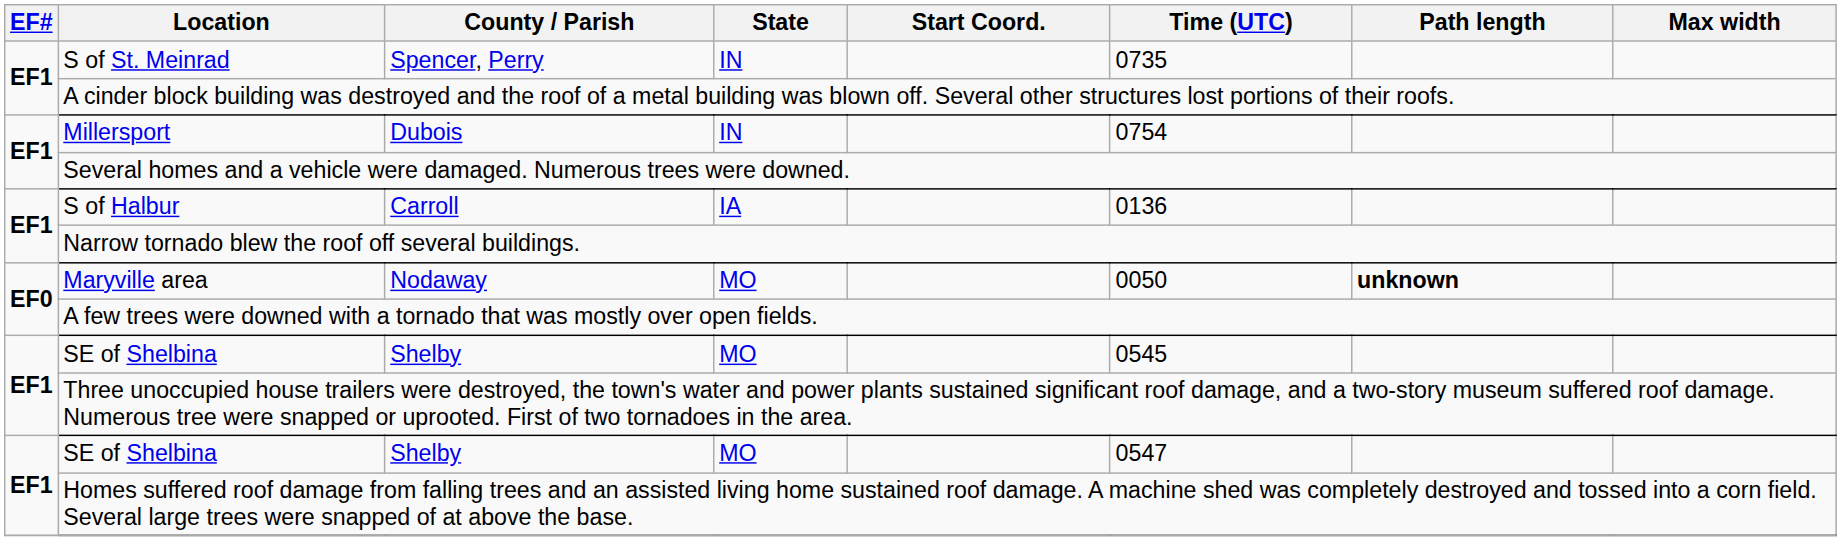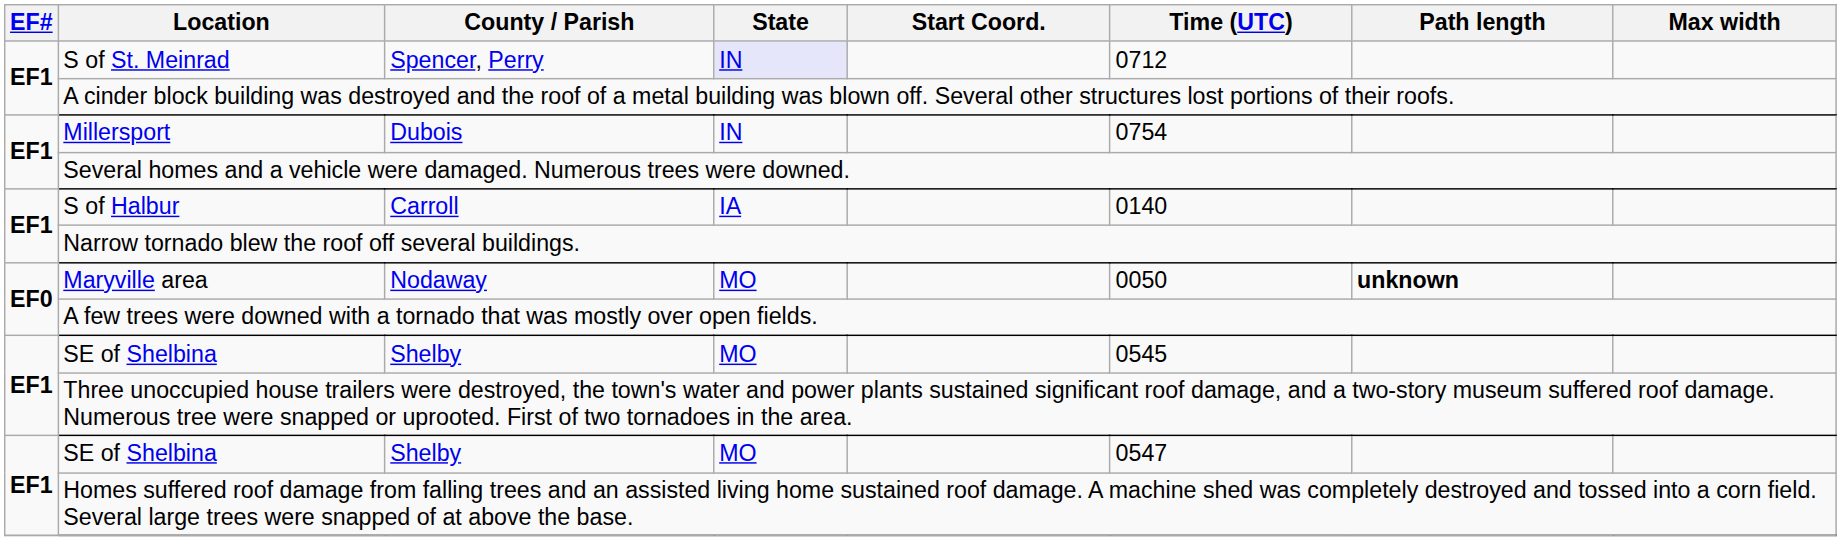(731, 59) no background -> (731, 59) lavender background
(1141, 59) 0735 -> (1141, 59) 0712
(1141, 206) 0136 -> (1141, 206) 0140
